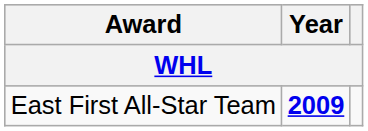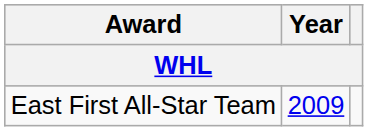(316, 105) bold -> (316, 105) normal
